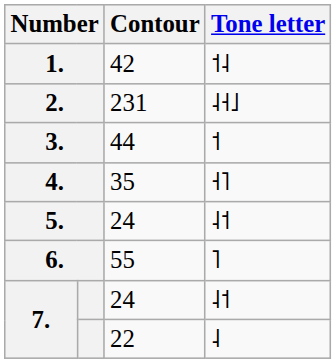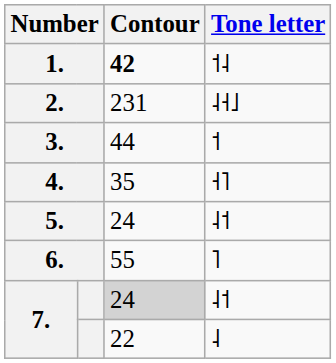(123, 63) normal -> (123, 63) bold
(123, 299) no background -> (123, 299) lightgrey background
